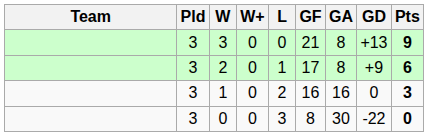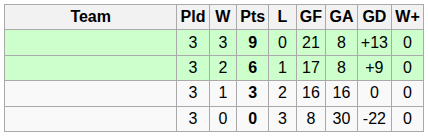columns swapped: (252, 17) <-> (407, 17)
